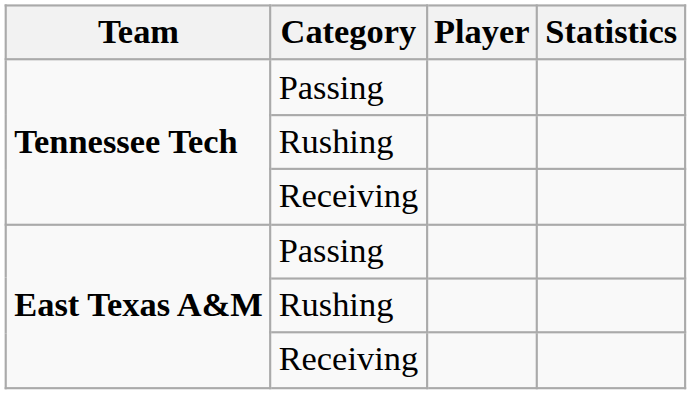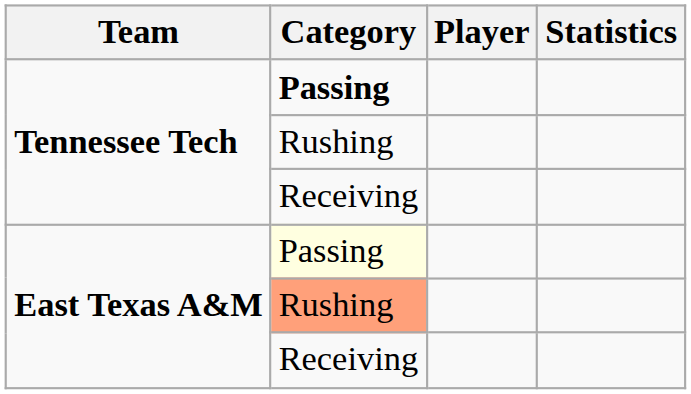(331, 86) normal -> (334, 86) bold
(331, 250) no background -> (331, 250) lightyellow background
(336, 304) no background -> (336, 304) lightsalmon background
